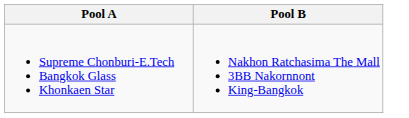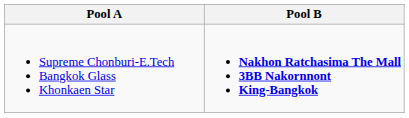(288, 76) normal -> (304, 76) bold
